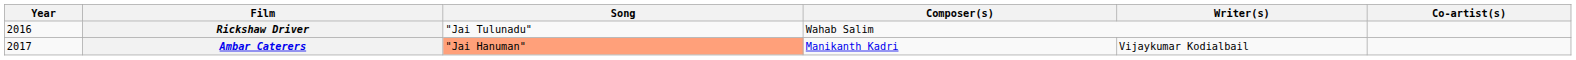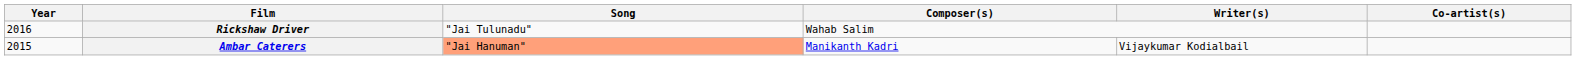(19, 46) 2017 -> (19, 46) 2015
